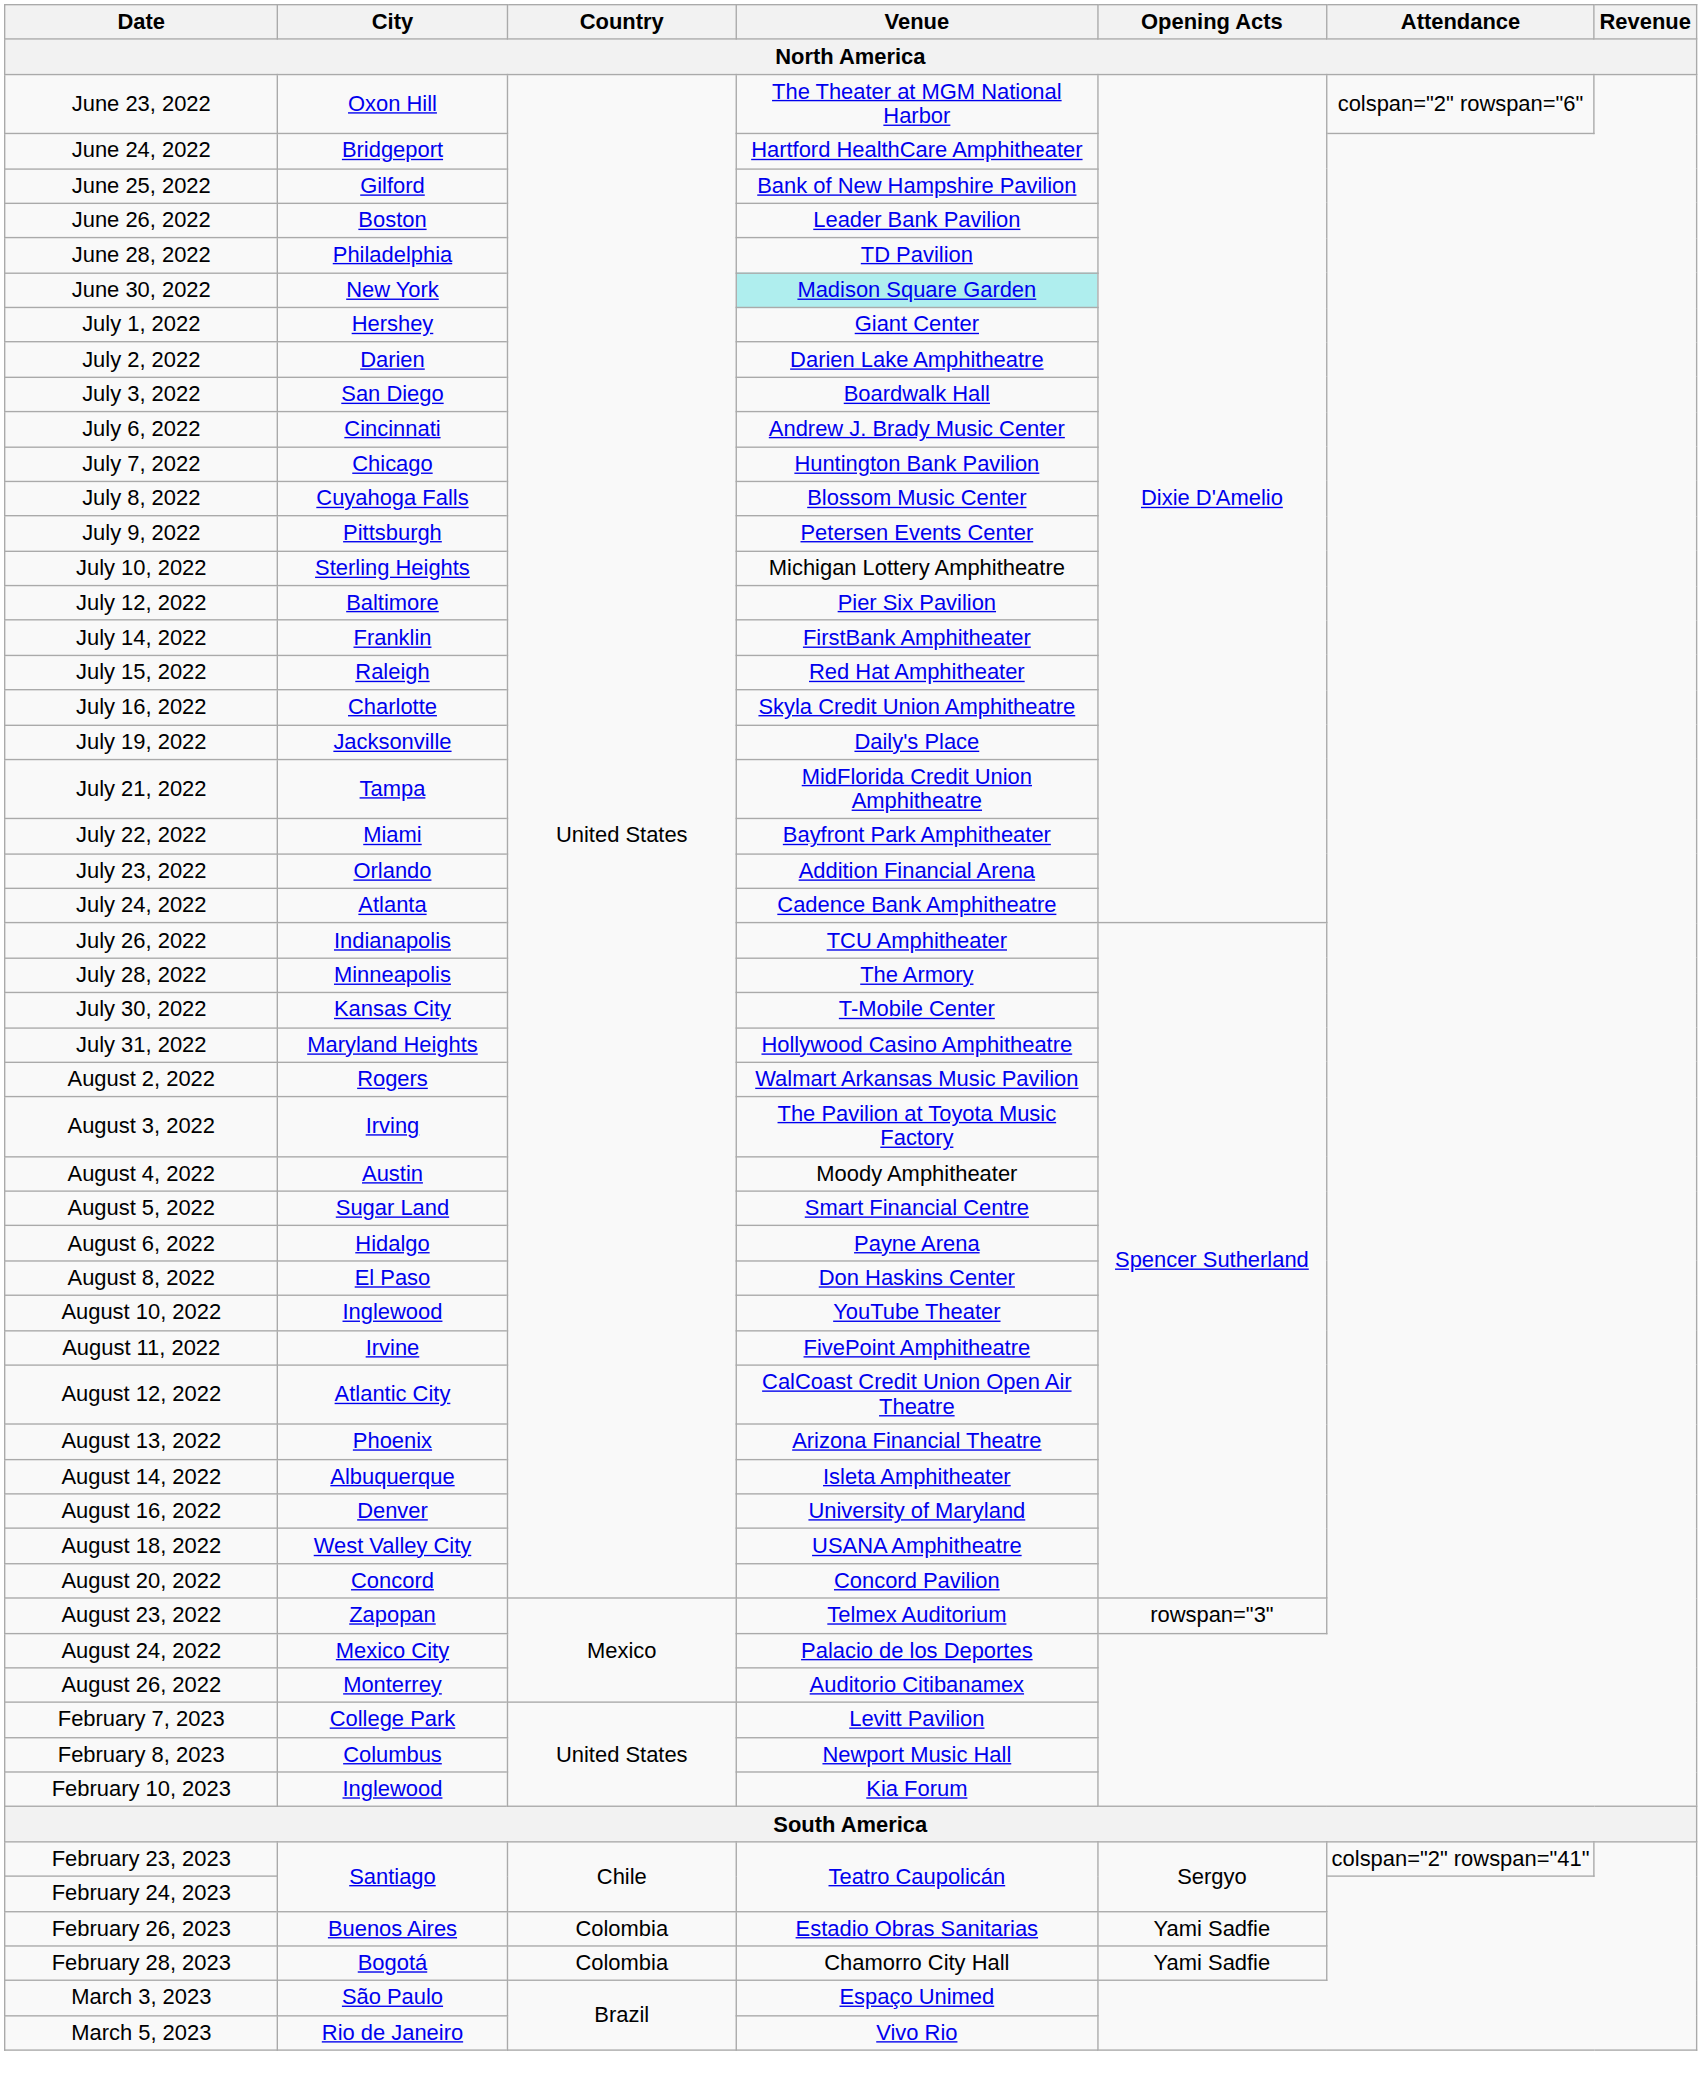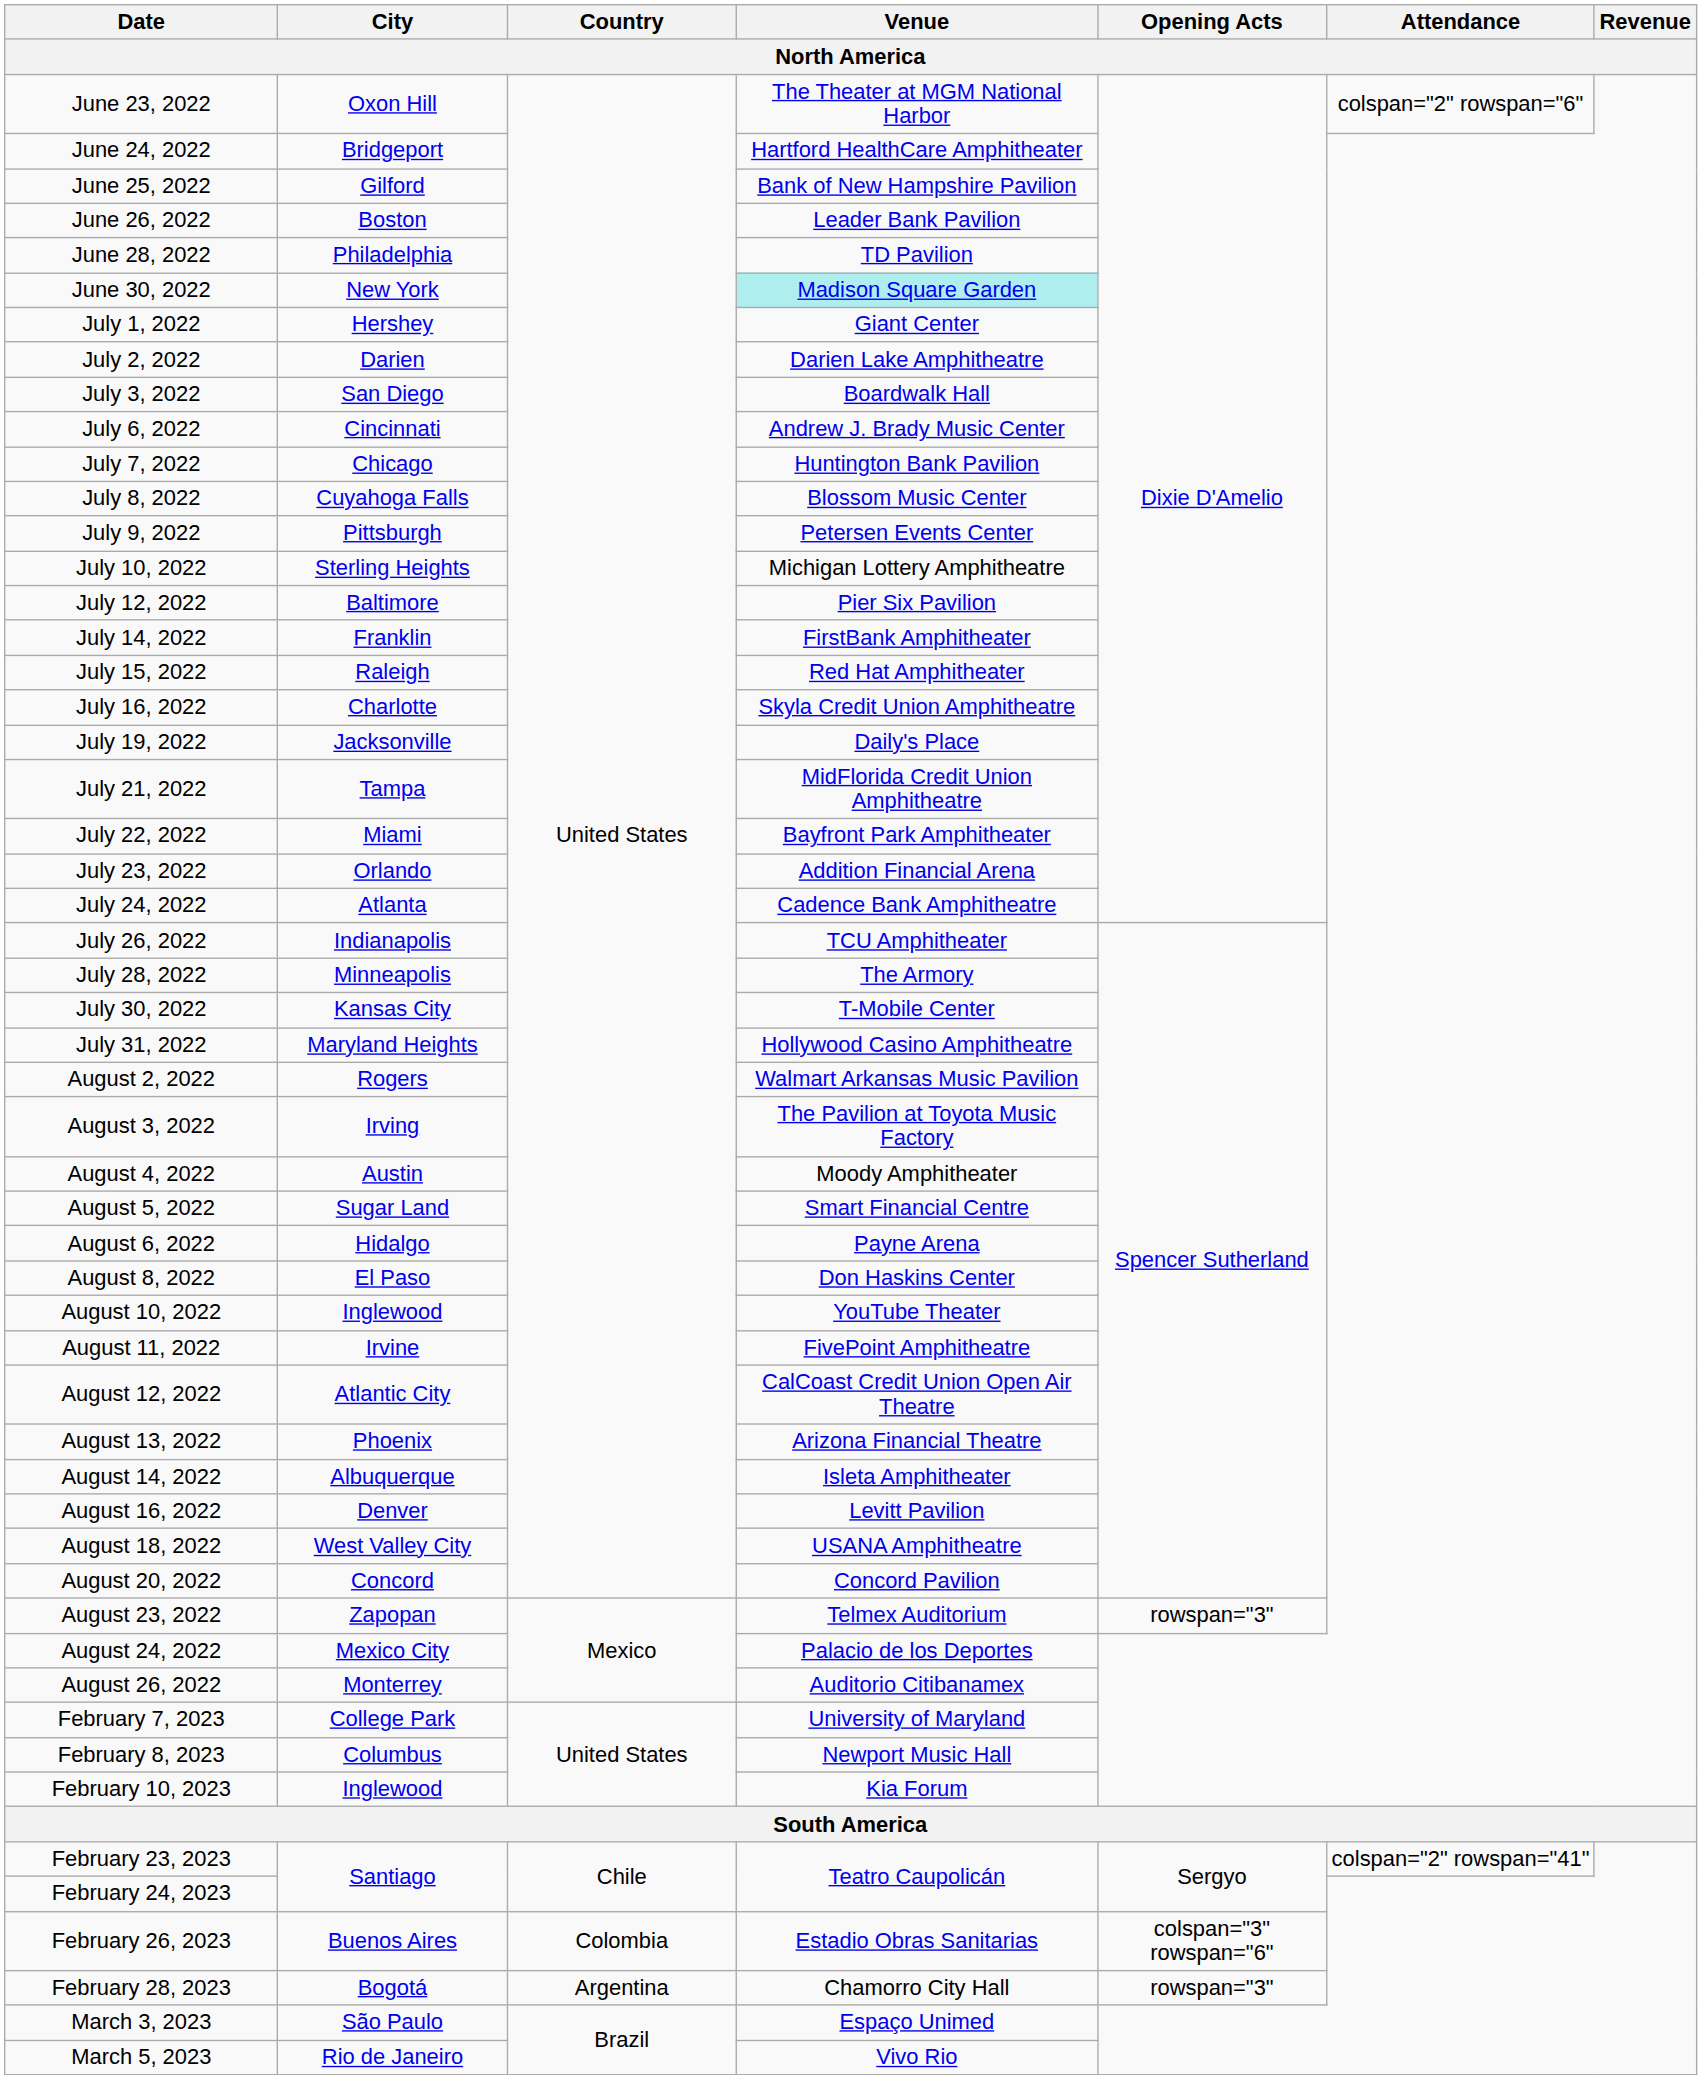(917, 1511) University of Maryland -> (917, 1511) Levitt Pavilion
(917, 1719) Levitt Pavilion -> (917, 1719) University of Maryland
(1212, 1928) Yami Sadfie -> (1212, 1940) colspan="3" rowspan="6"
(622, 1963) Colombia -> (622, 1987) Argentina
(1212, 1963) Yami Sadfie -> (1212, 1987) rowspan="3"
